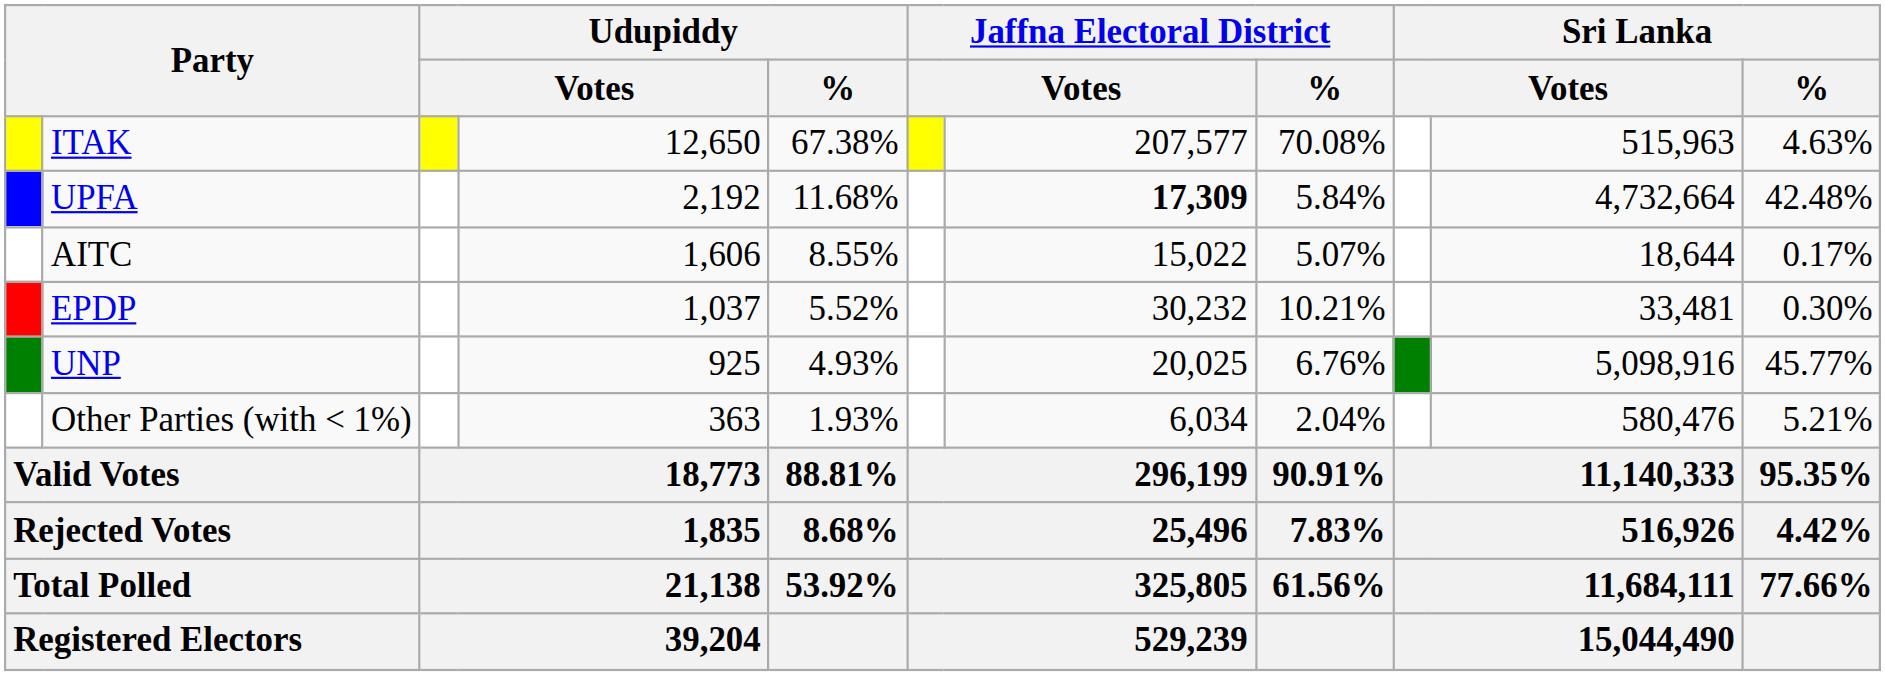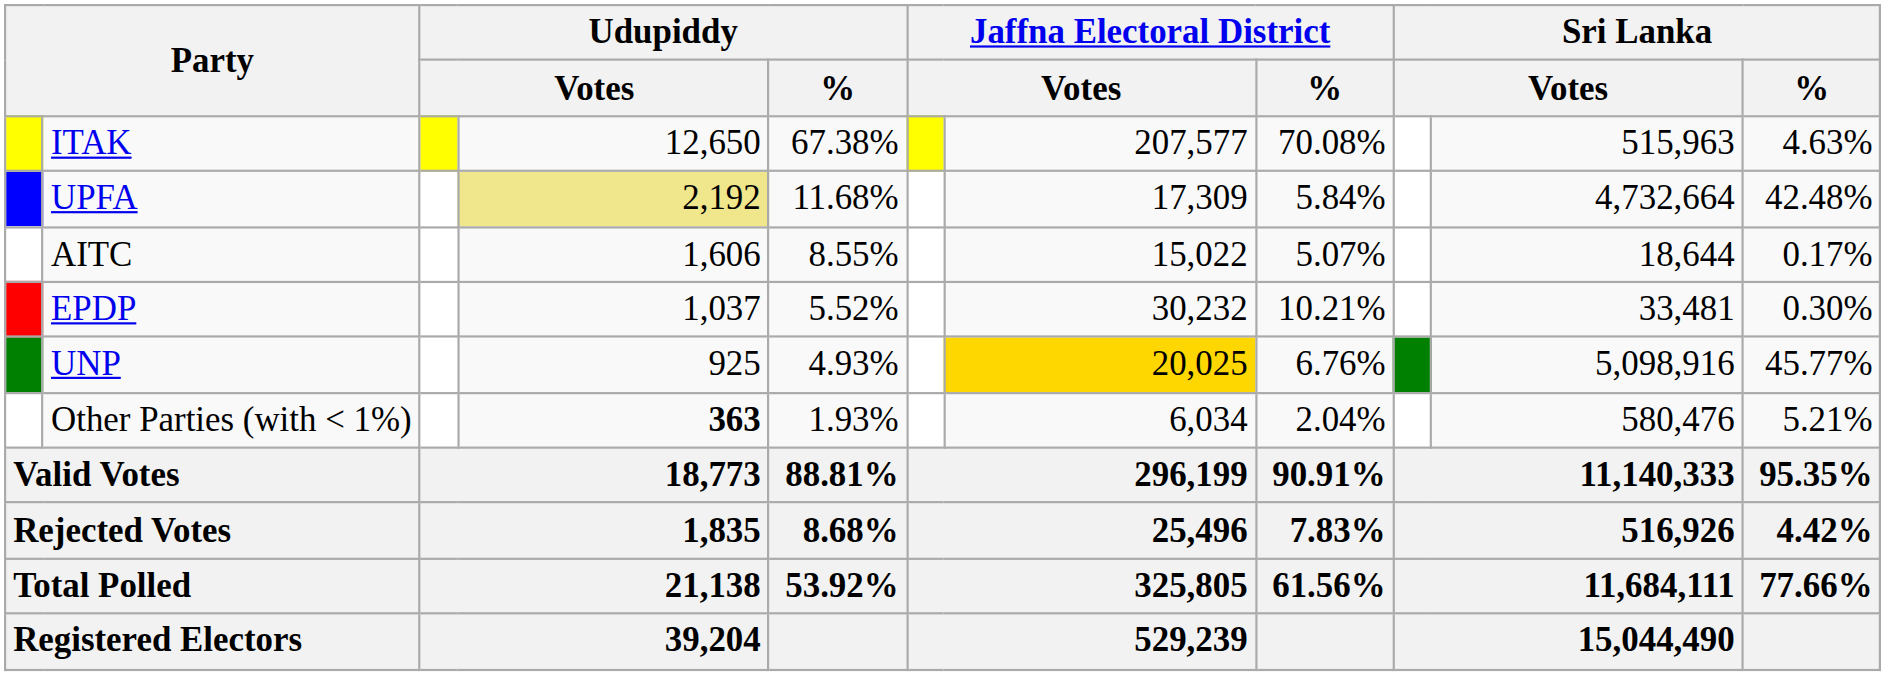(721, 198) no background -> (721, 198) khaki background
(1200, 198) bold -> (1200, 198) normal
(1200, 364) no background -> (1200, 364) gold background
(735, 419) normal -> (735, 419) bold
